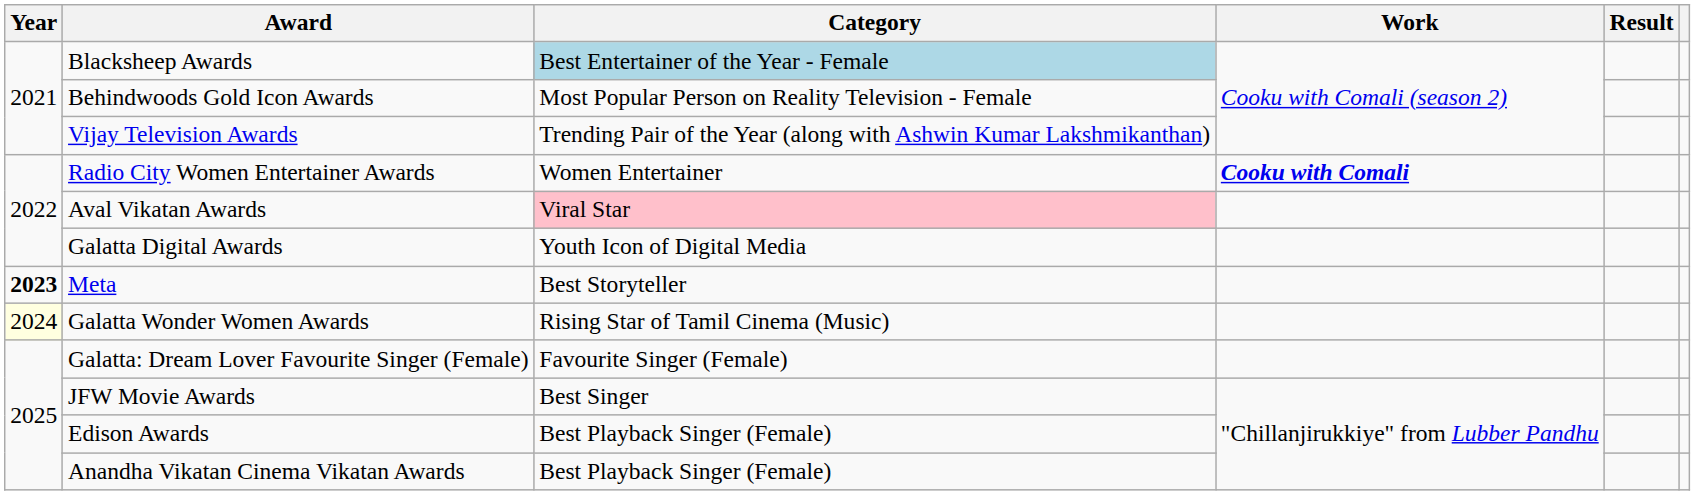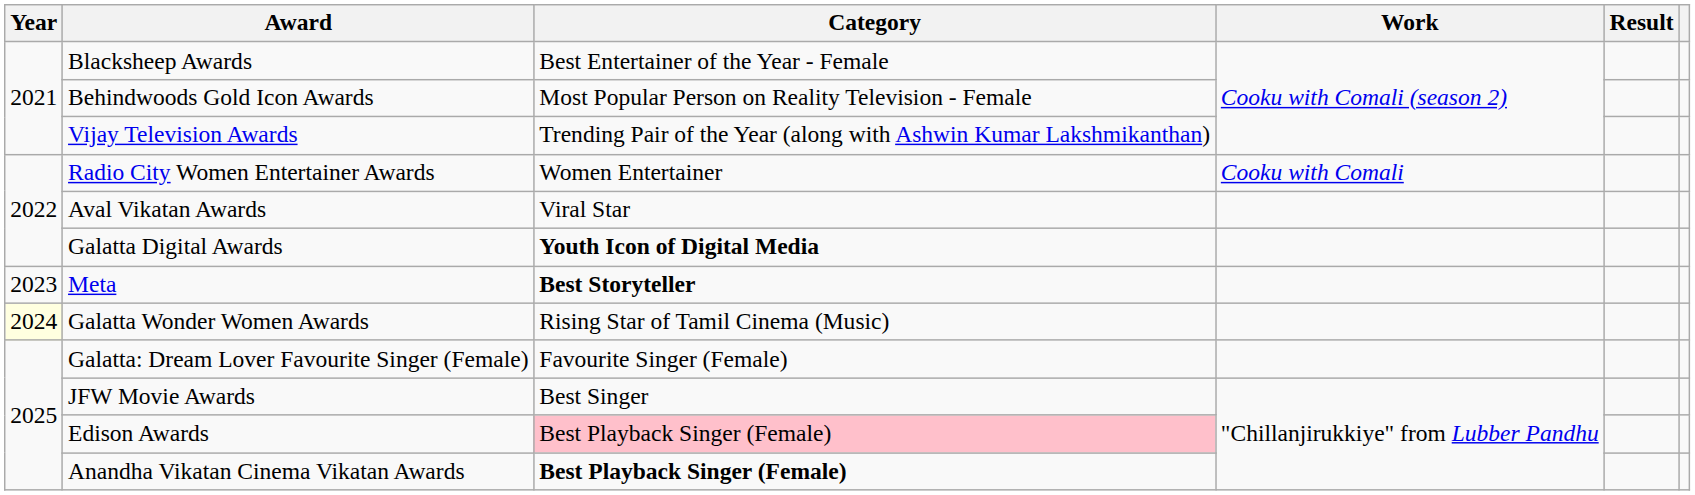(714, 60) lightblue background -> (714, 60) no background
(1315, 172) bold -> (1312, 172) normal
(585, 209) pink background -> (585, 209) no background
(673, 246) normal -> (679, 246) bold
(34, 284) bold -> (34, 284) normal
(613, 284) normal -> (617, 284) bold
(685, 433) no background -> (685, 433) pink background
(685, 470) normal -> (693, 470) bold
